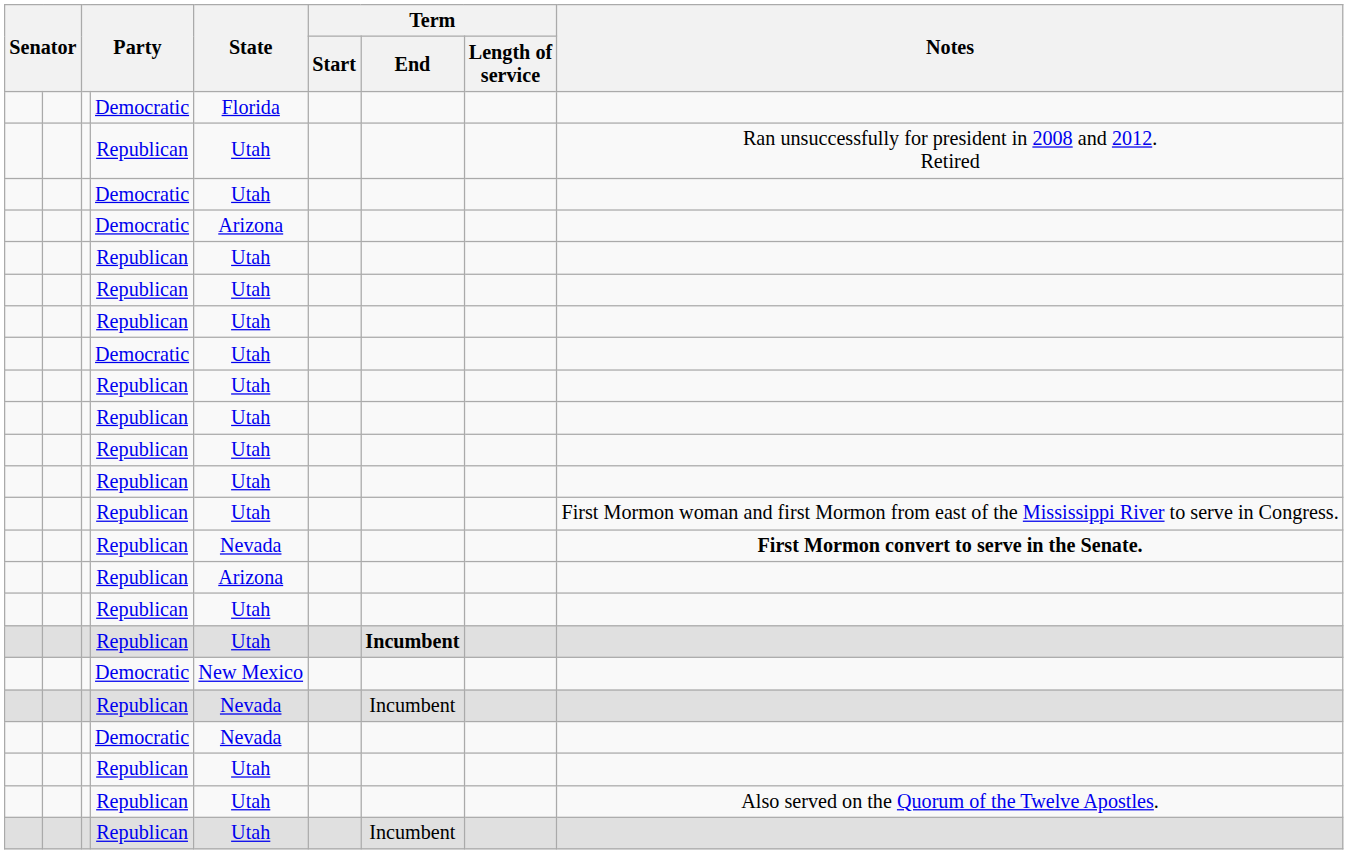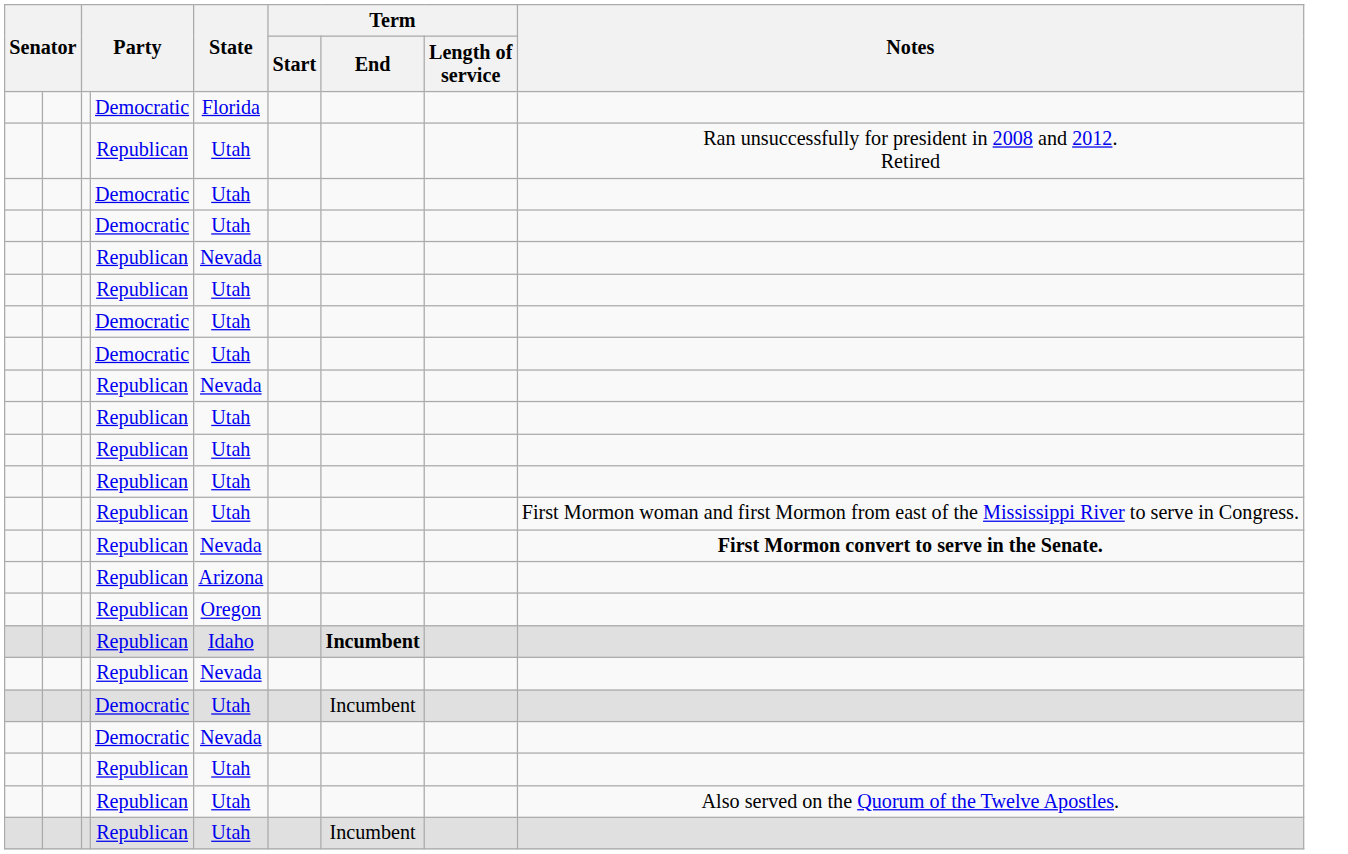(251, 225) Arizona -> (231, 225) Utah
(251, 257) Utah -> (231, 257) Nevada
(142, 321) Republican -> (142, 321) Democratic
(251, 385) Utah -> (231, 385) Nevada
(251, 609) Utah -> (231, 609) Oregon
(251, 641) Utah -> (231, 641) Idaho
(142, 673) Democratic -> (142, 673) Republican
(251, 673) New Mexico -> (231, 673) Nevada
(142, 705) Republican -> (142, 705) Democratic
(251, 705) Nevada -> (231, 705) Utah
